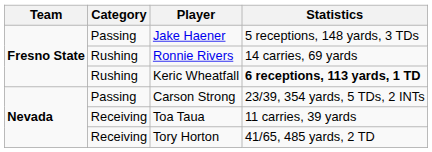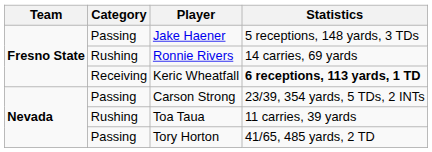(114, 76) Rushing -> (119, 76) Receiving
(119, 116) Receiving -> (114, 116) Rushing
(119, 137) Receiving -> (114, 137) Passing
